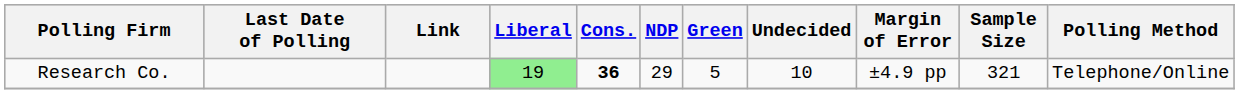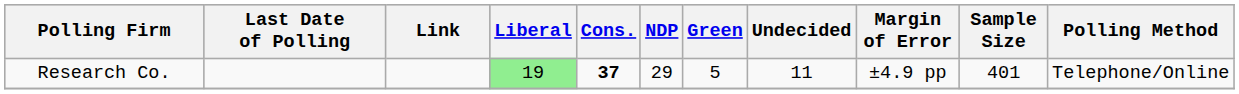(608, 73) 36 -> (608, 73) 37
(802, 73) 10 -> (802, 73) 11
(1004, 73) 321 -> (1004, 73) 401
